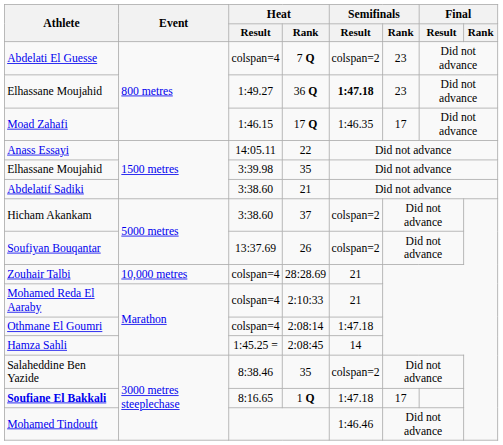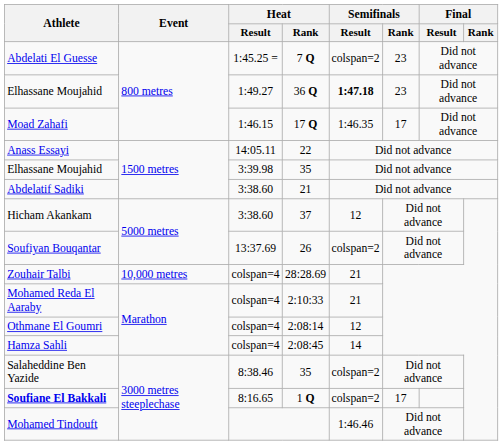(256, 58) colspan=4 -> (256, 58) 1:45.25 =
(356, 215) colspan=2 -> (356, 215) 12
(356, 326) 1:47.18 -> (356, 326) 12
(256, 346) 1:45.25 = -> (256, 346) colspan=4
(356, 398) 1:47.18 -> (356, 398) colspan=2
